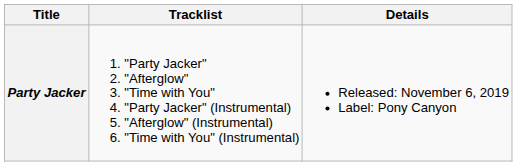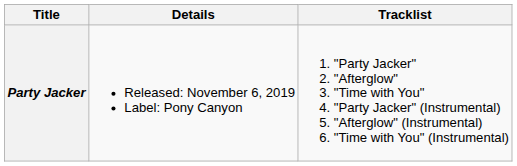columns swapped: (407, 14) <-> (195, 14)
